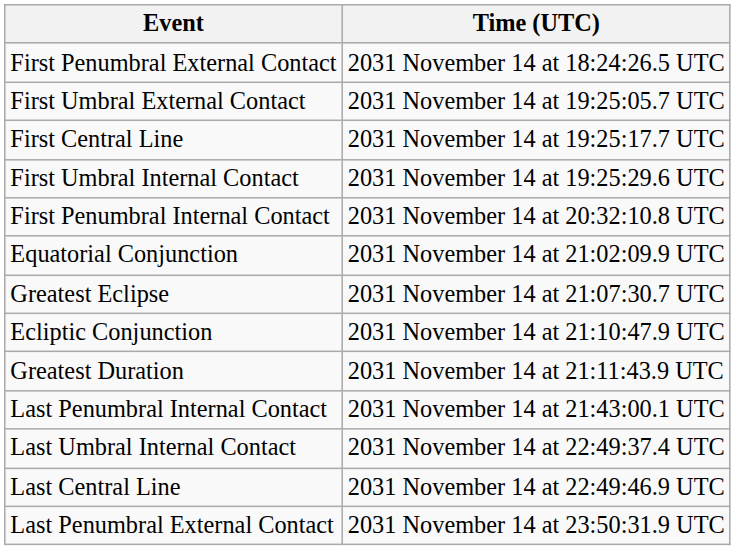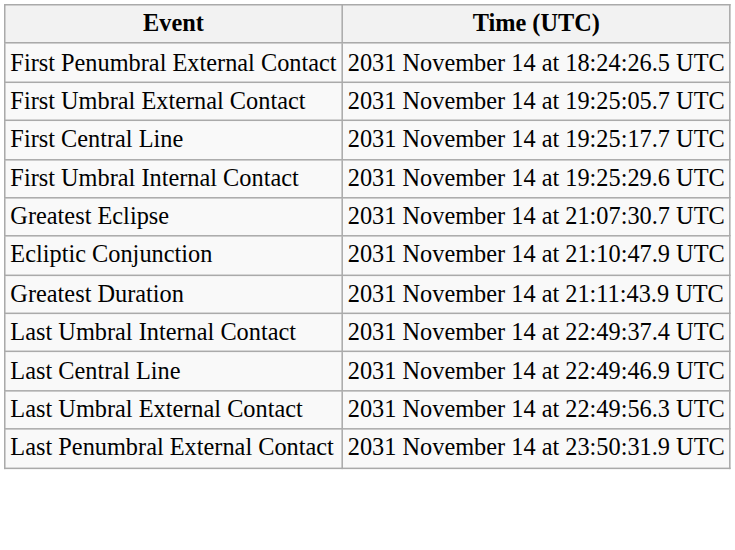- row: (170, 216)
- row: (124, 255)
- row: (169, 409)
+ row: (157, 409)
